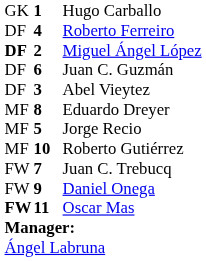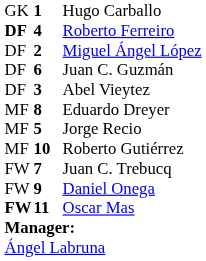(15, 30) normal -> (16, 30) bold
(16, 50) bold -> (15, 50) normal
